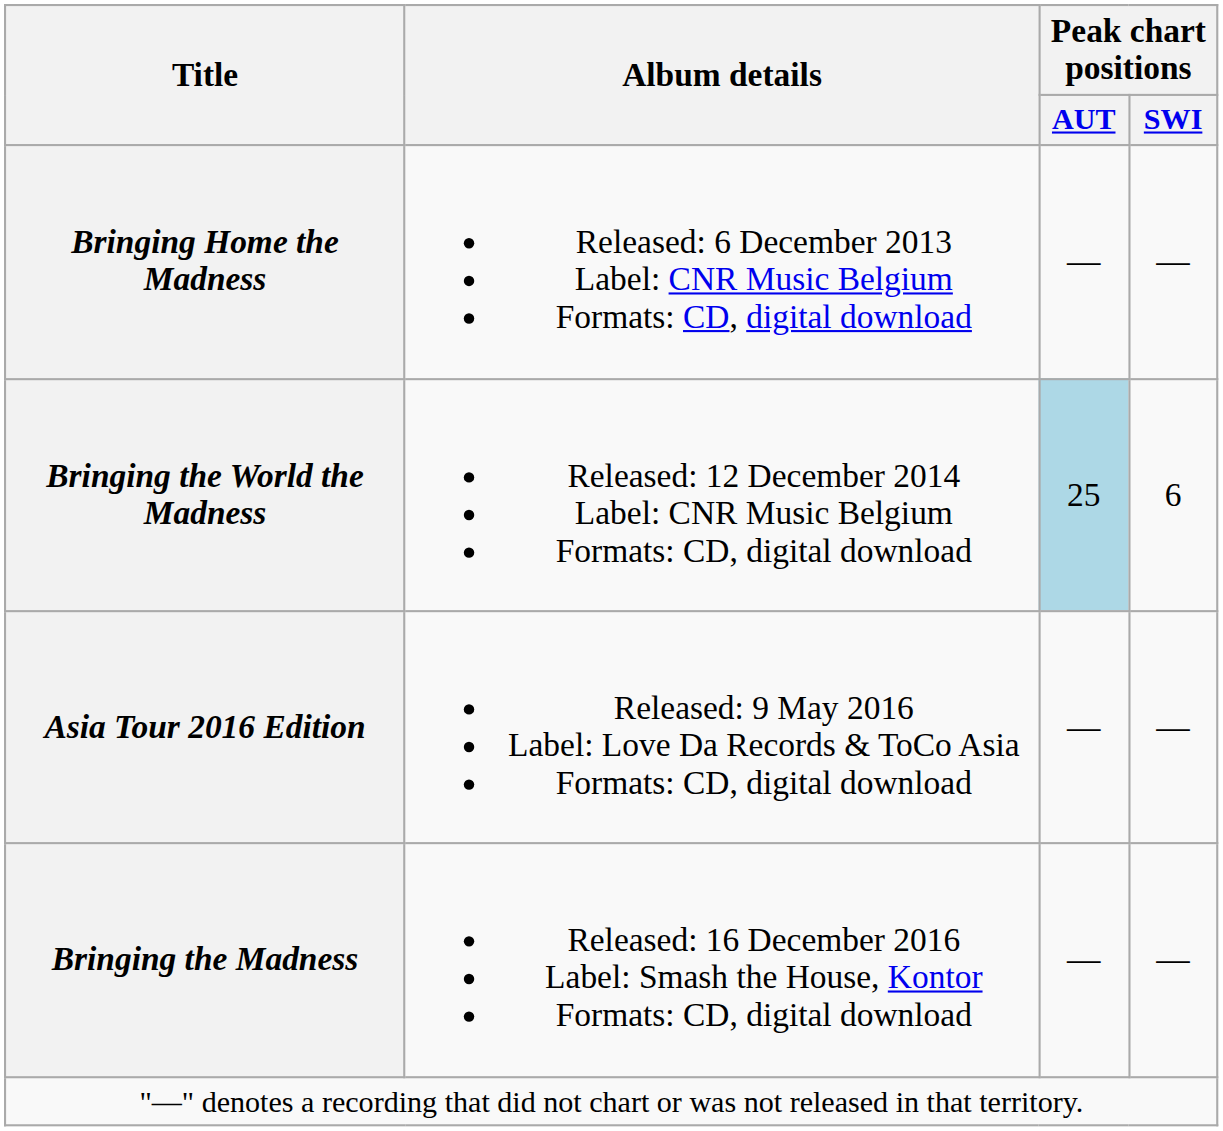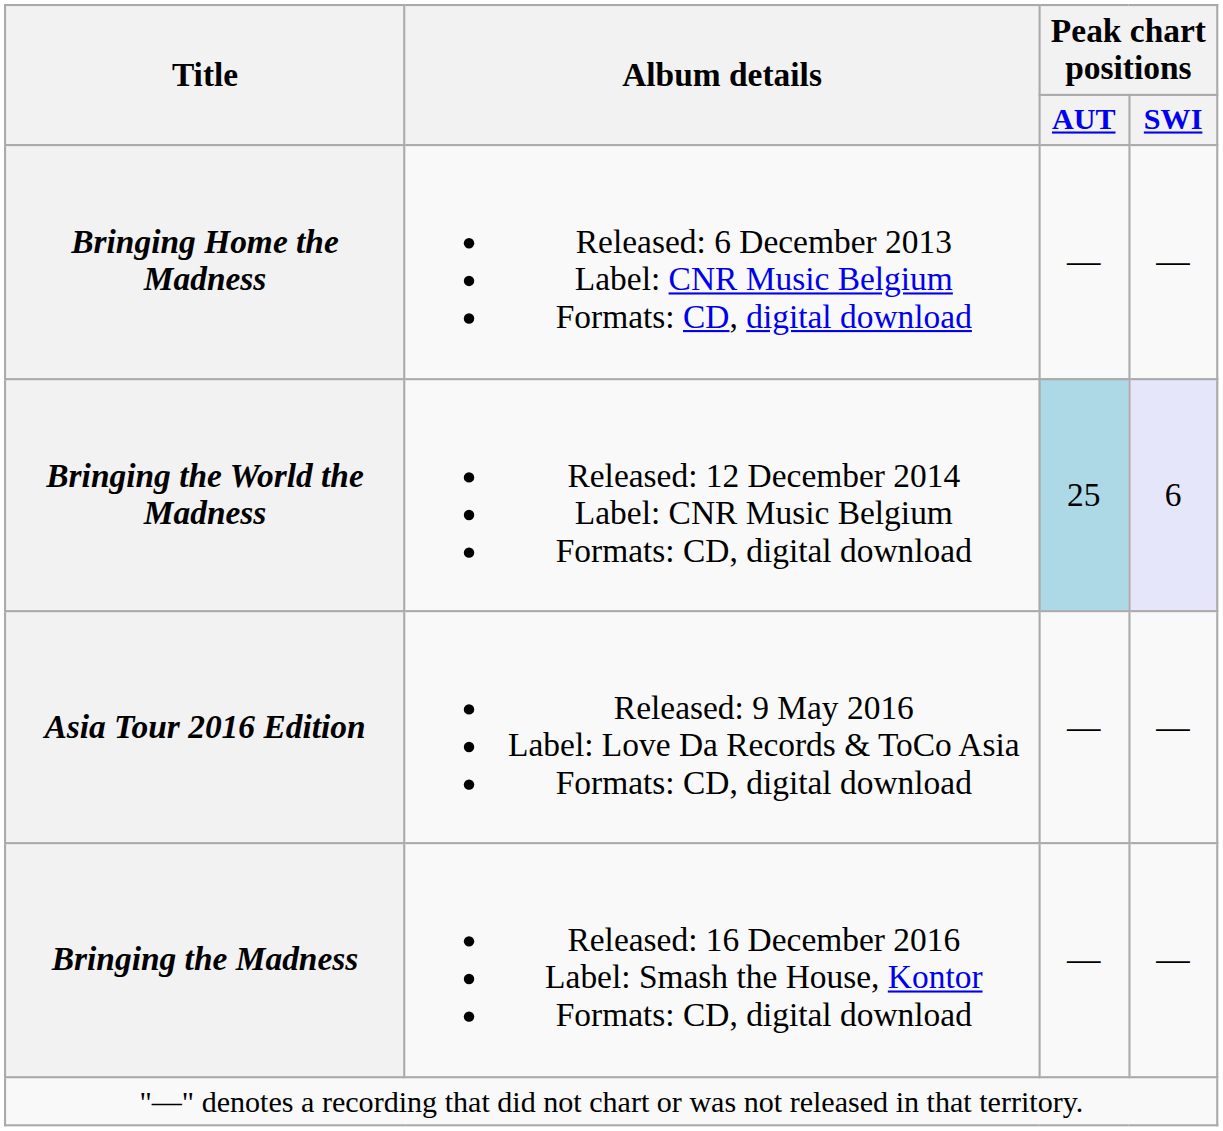(1173, 493) no background -> (1173, 493) lavender background
